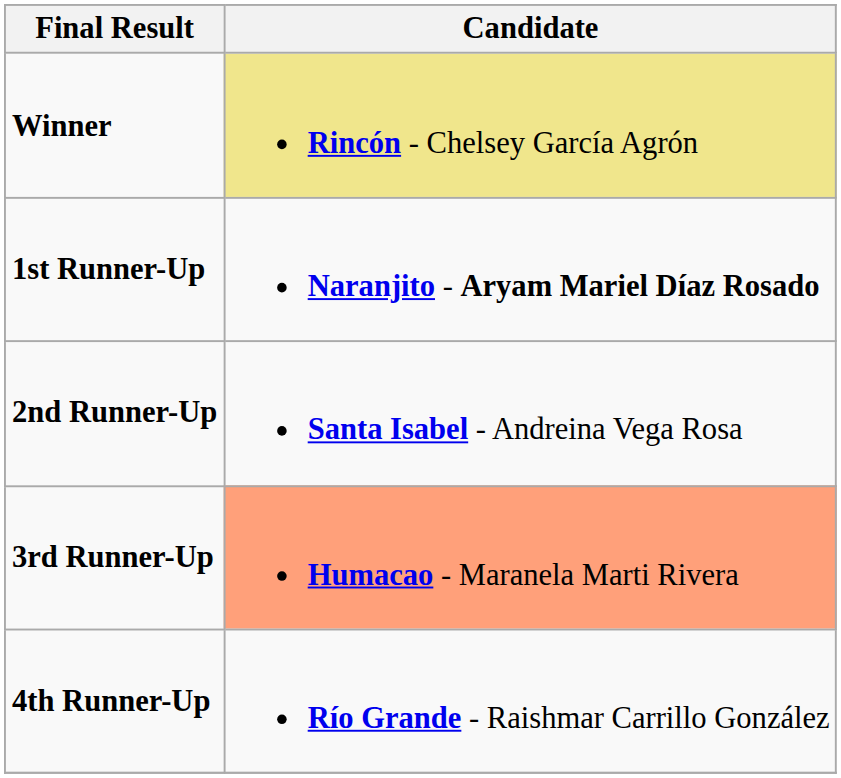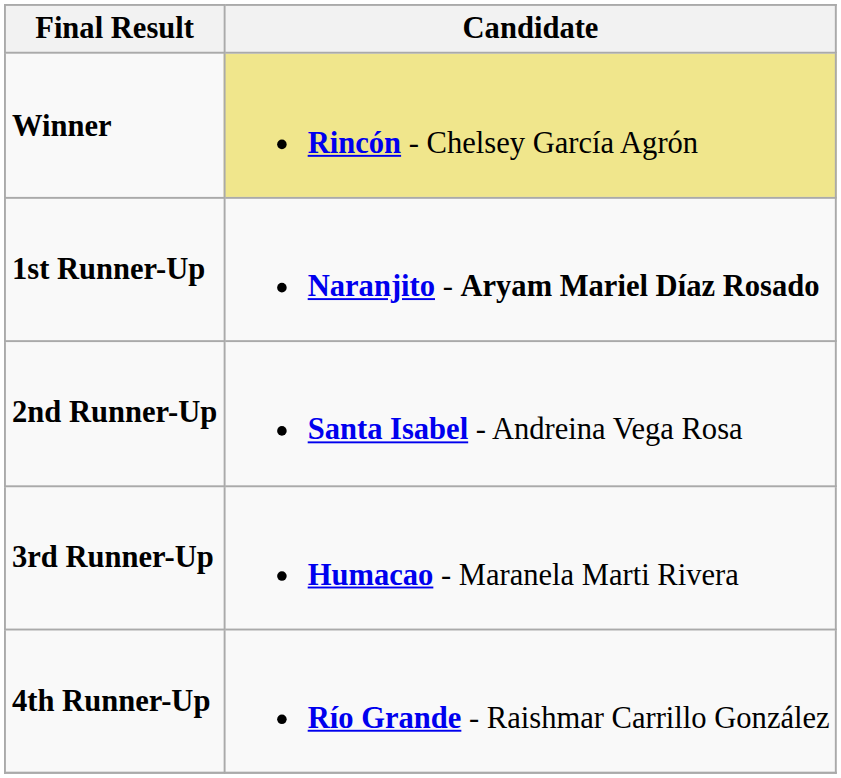(530, 574) lightsalmon background -> (530, 574) no background
